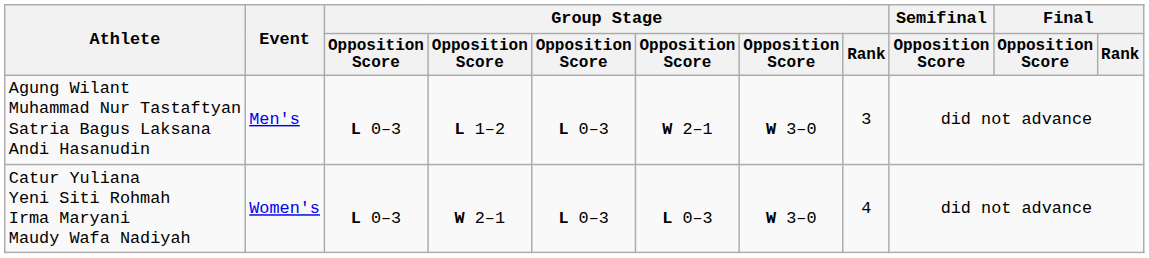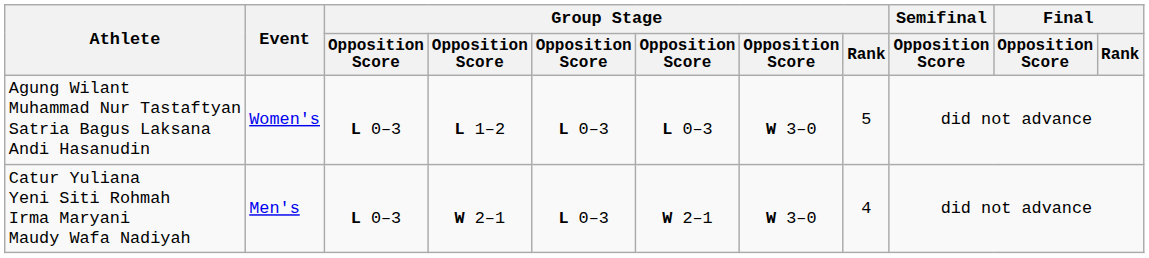(275, 119) Men's -> (285, 119) Women's
(687, 130) W 2–1 -> (687, 130) L 0–3
(866, 119) 3 -> (866, 119) 5
(285, 208) Women's -> (275, 208) Men's
(687, 218) L 0–3 -> (687, 218) W 2–1
